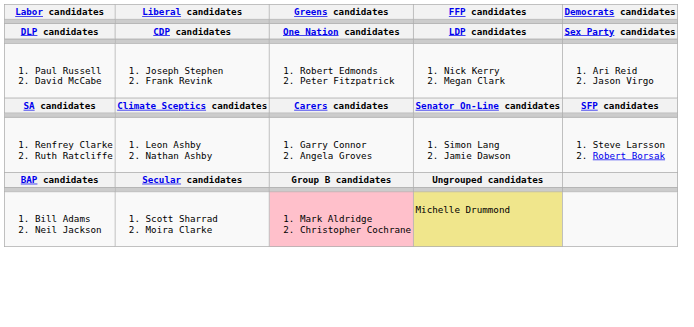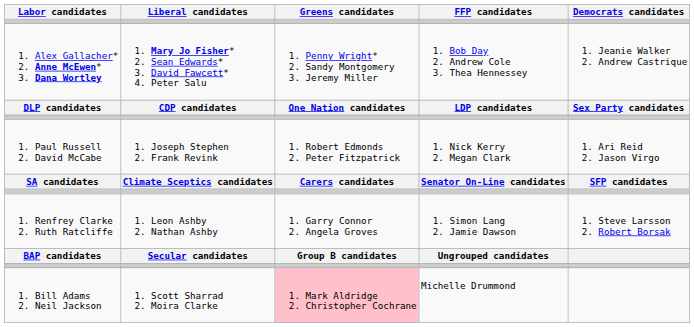+ row: (62, 67)
(463, 210) khaki background -> (468, 286) no background
